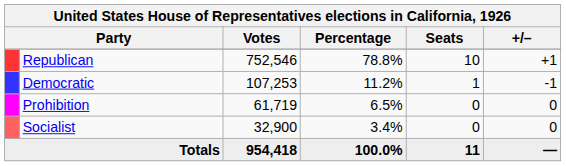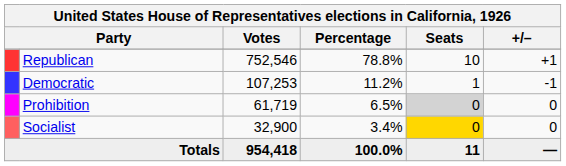(476, 105) no background -> (476, 105) lightgrey background
(476, 128) no background -> (476, 128) gold background
